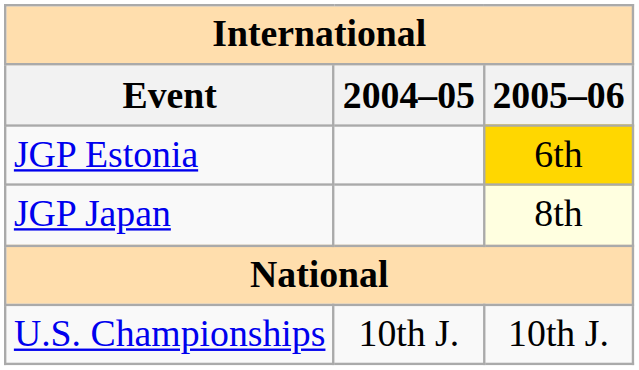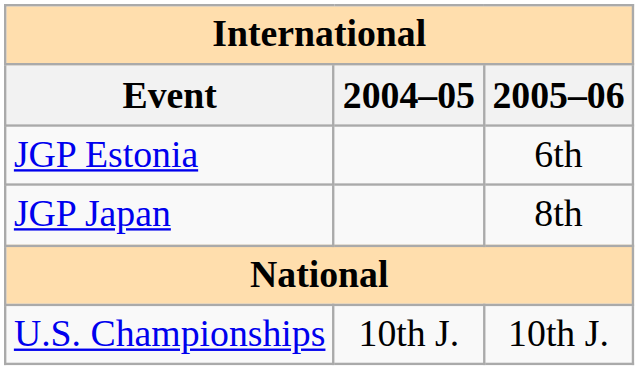(558, 154) gold background -> (558, 154) no background
(558, 214) lightyellow background -> (558, 214) no background
